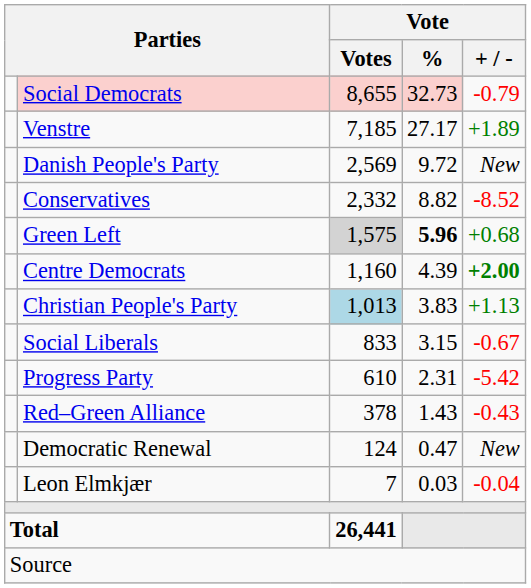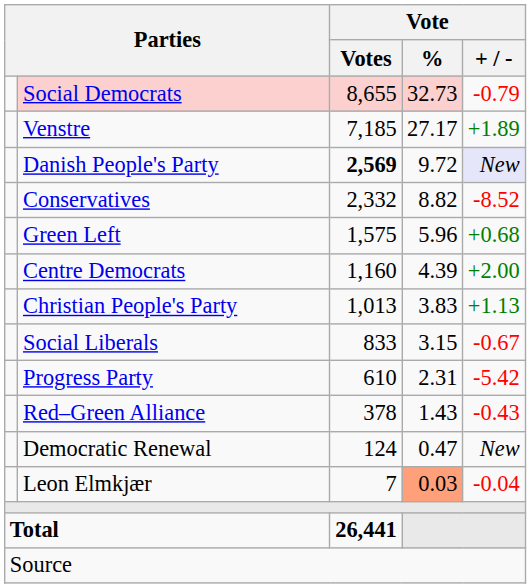(372, 164) normal -> (372, 164) bold
(500, 164) no background -> (500, 164) lavender background
(372, 235) lightgrey background -> (372, 235) no background
(438, 235) bold -> (438, 235) normal
(494, 270) bold -> (494, 270) normal
(372, 306) lightblue background -> (372, 306) no background
(438, 484) no background -> (438, 484) lightsalmon background
